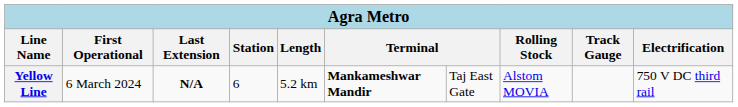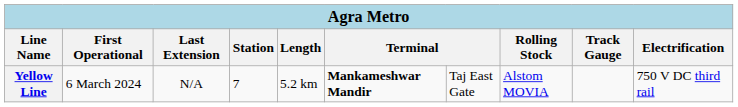(191, 83) bold -> (191, 83) normal
(236, 83) 6 -> (236, 83) 7
